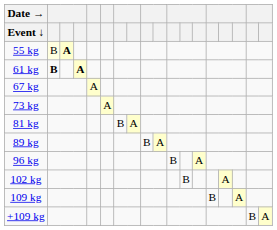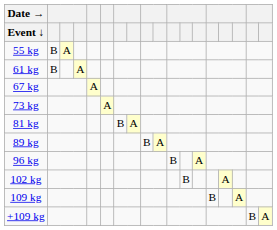(54, 50) lightyellow background -> (54, 50) no background
(67, 50) bold -> (67, 50) normal
(54, 68) bold -> (54, 68) normal
(80, 68) bold -> (80, 68) normal
